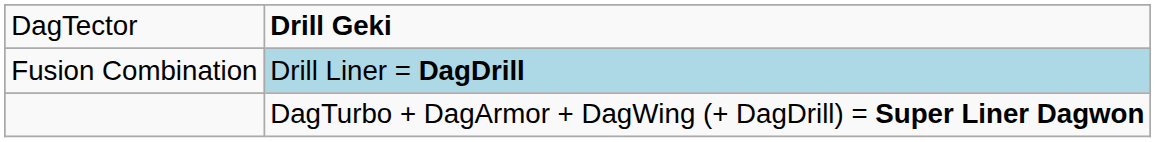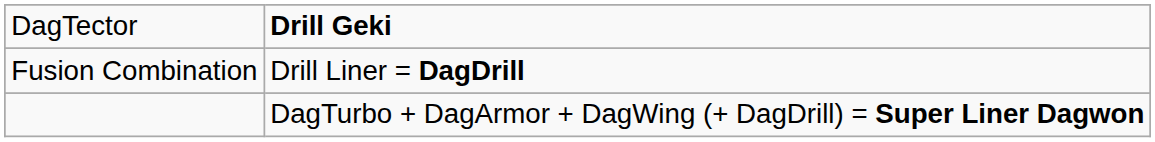(397, 70) lightblue background -> (397, 70) no background
